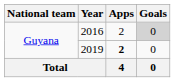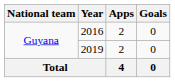(153, 31) lightgrey background -> (153, 31) no background
(121, 49) bold -> (121, 49) normal
